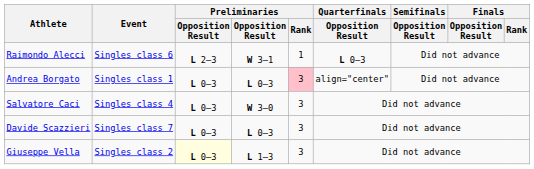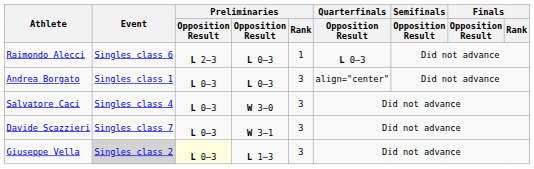(260, 60) W 3–1 -> (260, 60) L 0–3
(301, 79) pink background -> (301, 79) no background
(260, 133) L 0–3 -> (260, 133) W 3–1
(134, 152) no background -> (134, 152) lightgrey background
